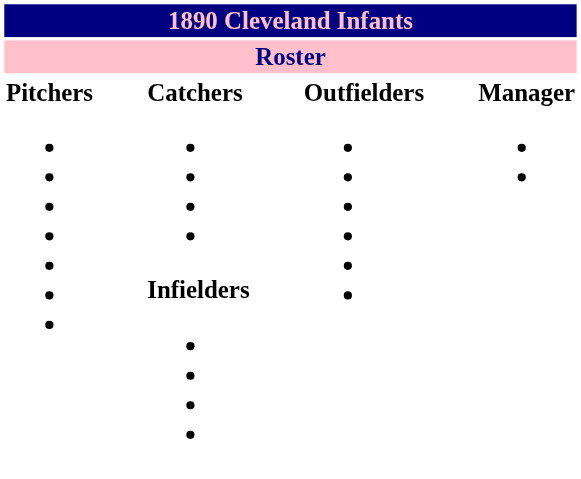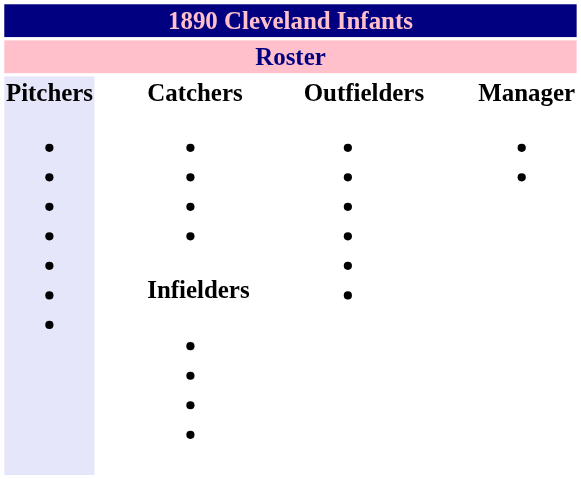(49, 209) no background -> (49, 209) lavender background
